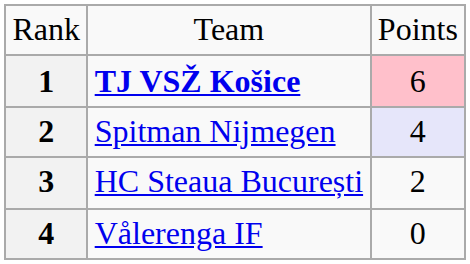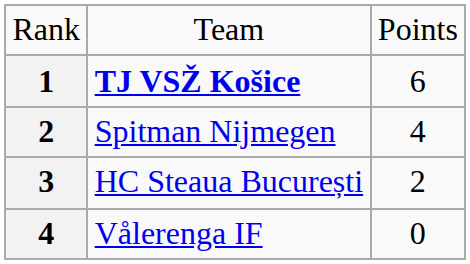(418, 80) pink background -> (418, 80) no background
(418, 131) lavender background -> (418, 131) no background
